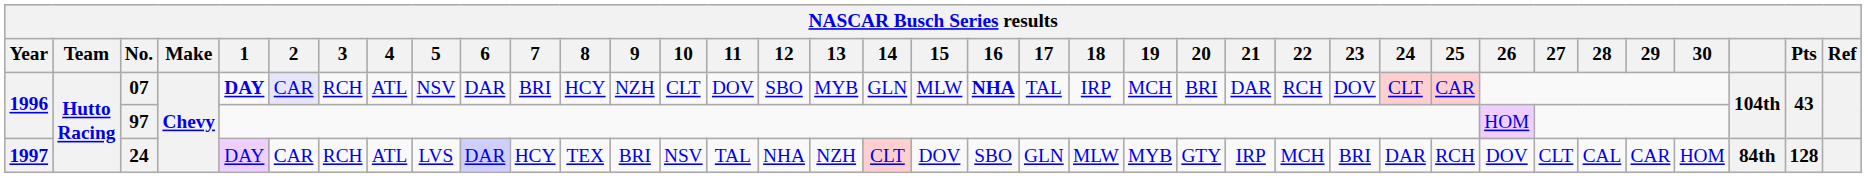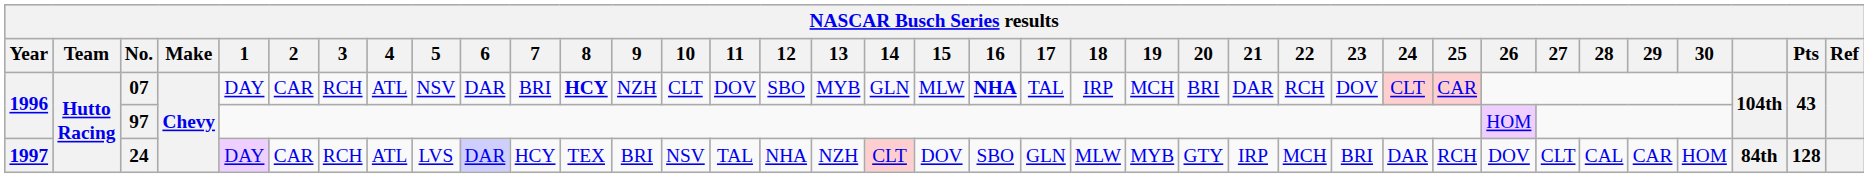(244, 88) bold -> (244, 88) normal
(294, 88) lavender background -> (294, 88) no background
(585, 88) normal -> (586, 88) bold
